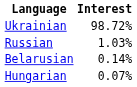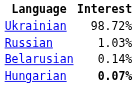(115, 76) normal -> (115, 76) bold
